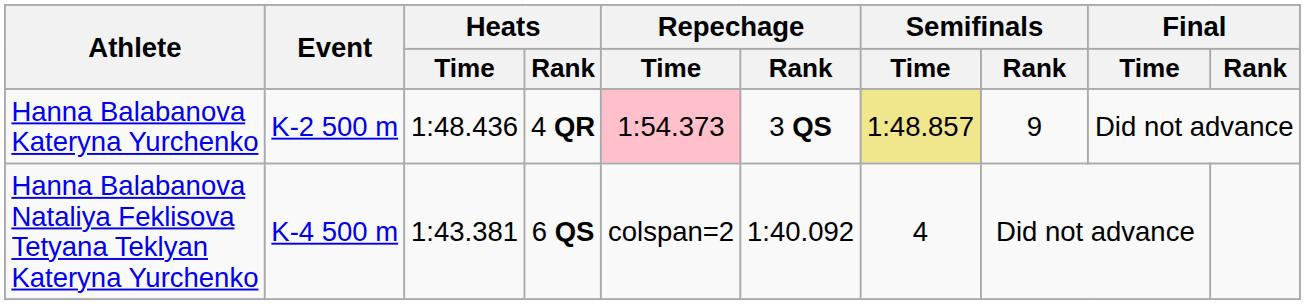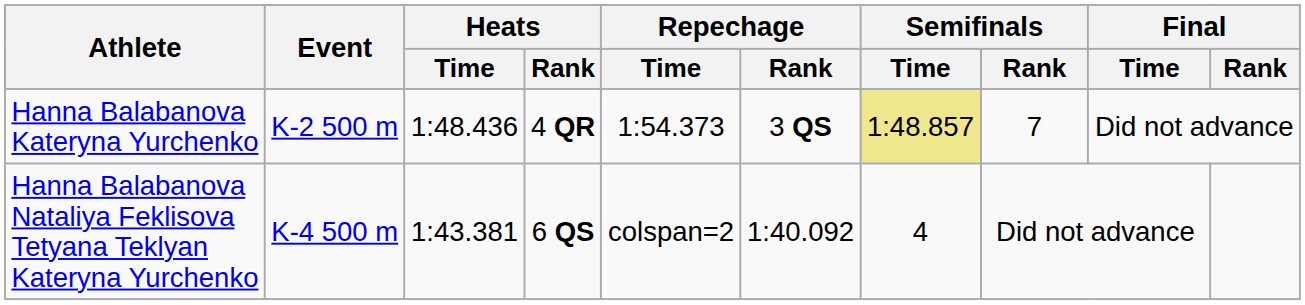(671, 127) pink background -> (671, 127) no background
(1034, 127) 9 -> (1034, 127) 7
